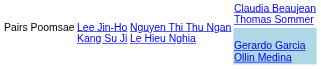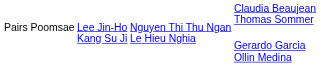(270, 52) lightblue background -> (270, 52) no background
